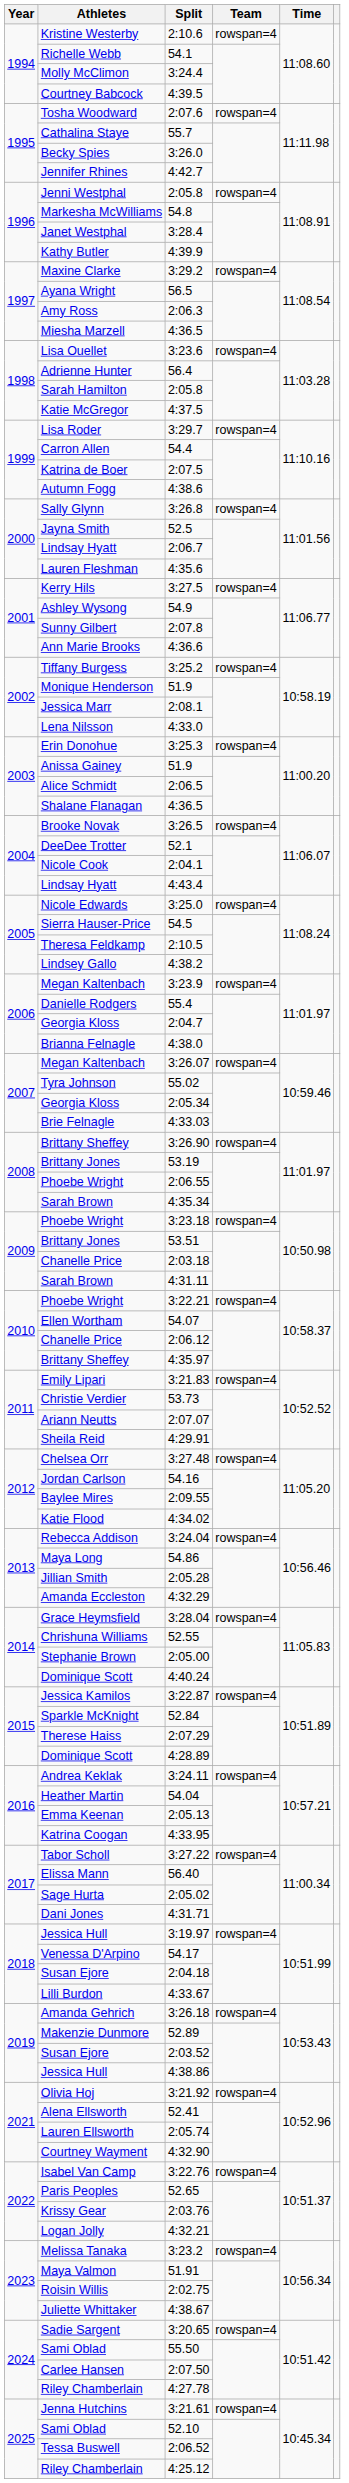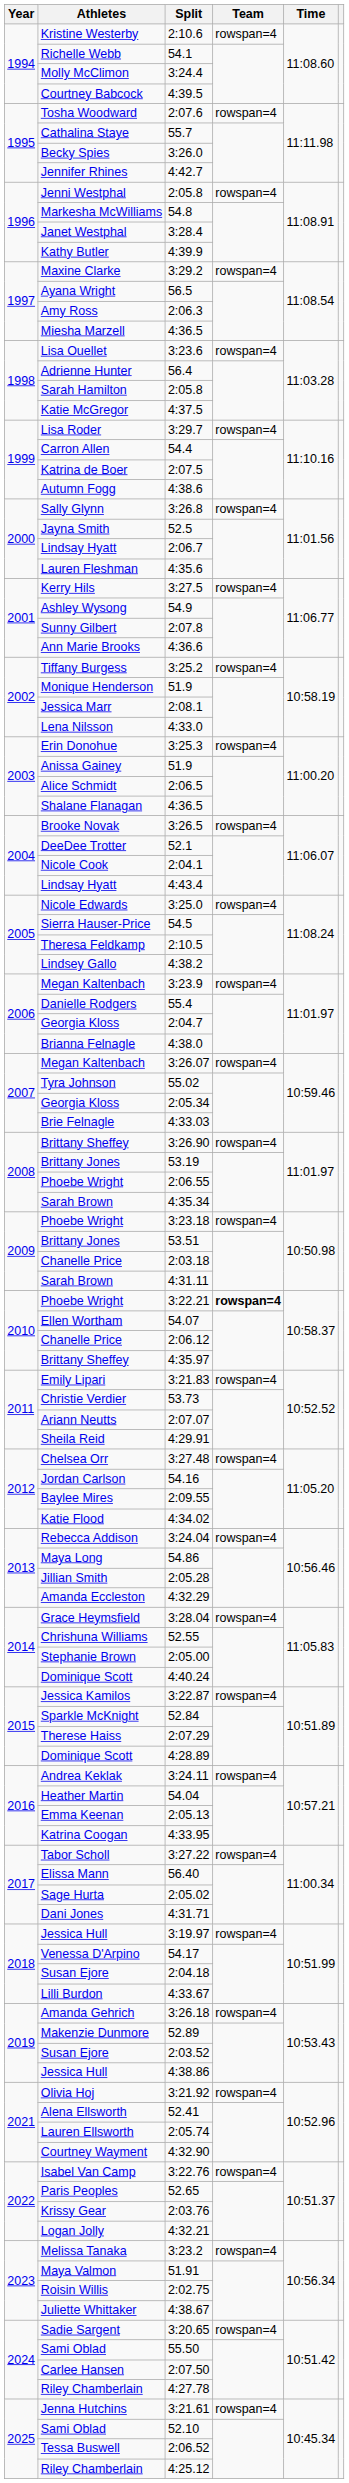(246, 1300) normal -> (248, 1300) bold
